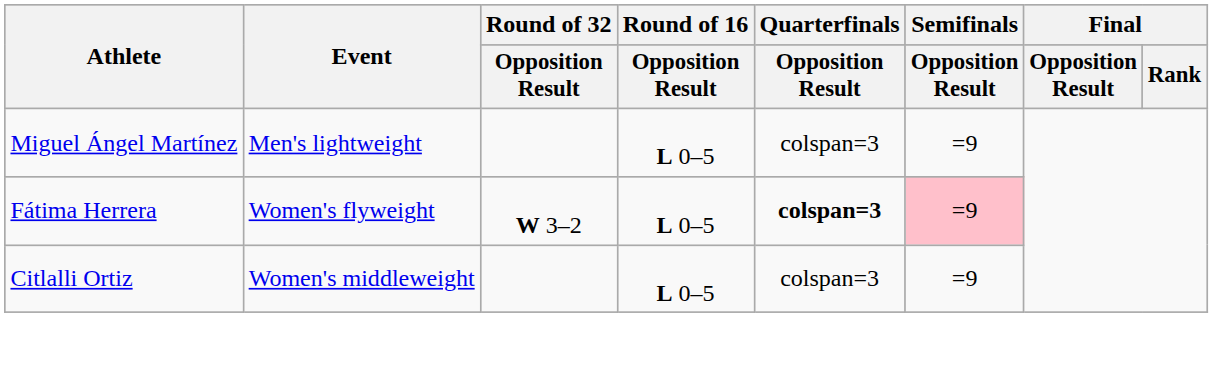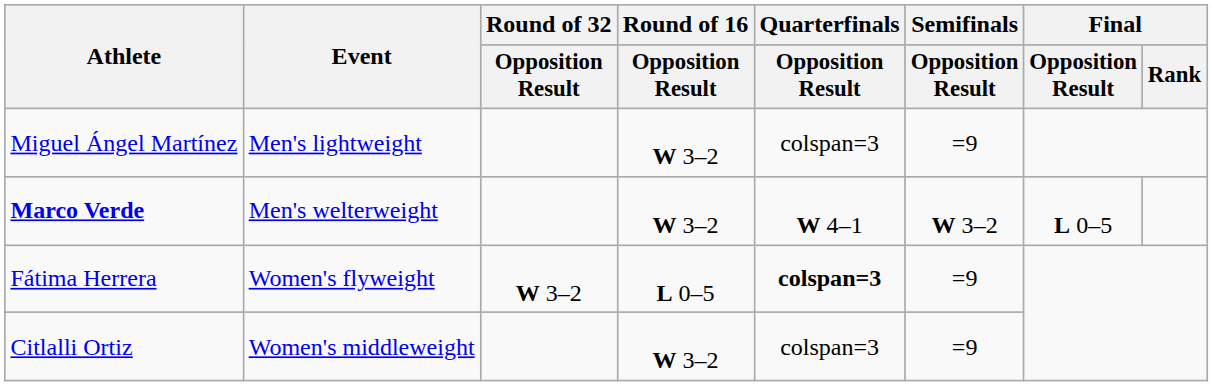(686, 157) L 0–5 -> (686, 157) W 3–2
+ row: (77, 210)
(965, 210) pink background -> (965, 278) no background
(686, 293) L 0–5 -> (686, 361) W 3–2
